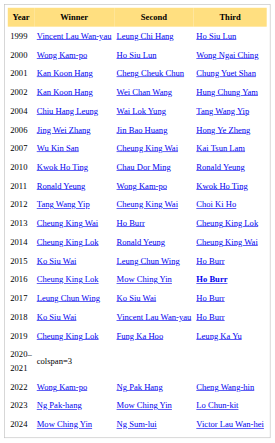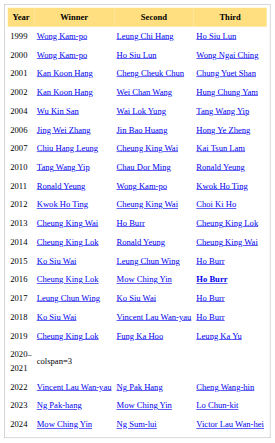(74, 36) Vincent Lau Wan-yau -> (62, 36) Wong Kam-po
(67, 111) Chiu Hang Leung -> (58, 111) Wu Kin San
(58, 148) Wu Kin San -> (67, 148) Chiu Hang Leung
(62, 167) Kwok Ho Ting -> (63, 167) Tang Wang Yip
(63, 204) Tang Wang Yip -> (62, 204) Kwok Ho Ting
(62, 387) Wong Kam-po -> (74, 387) Vincent Lau Wan-yau
